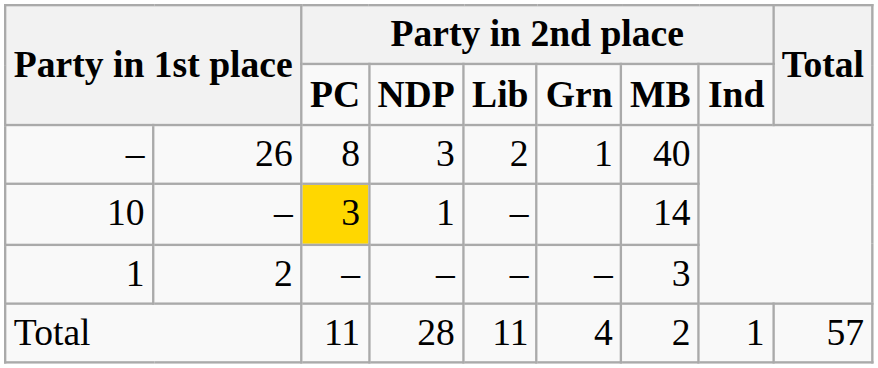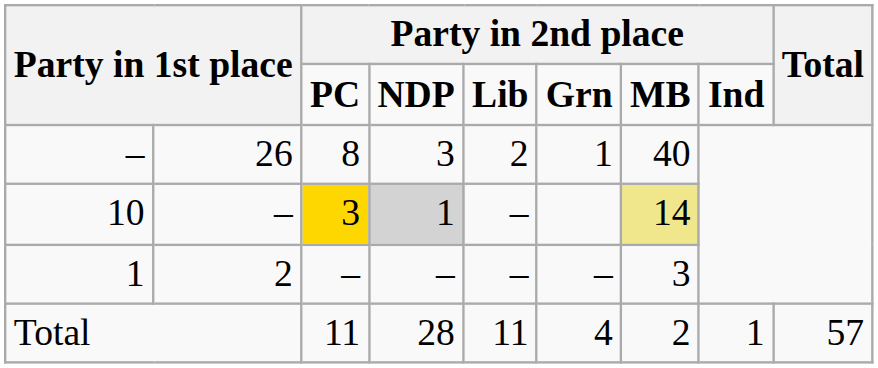(445, 213) no background -> (445, 213) lightgrey background
(672, 213) no background -> (672, 213) khaki background
